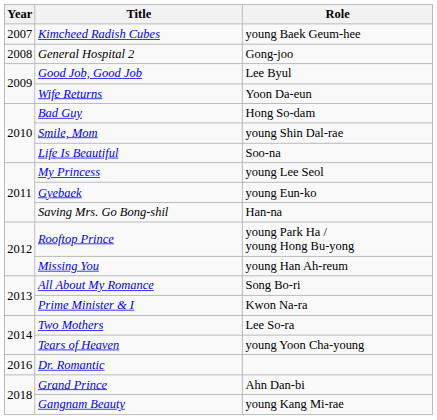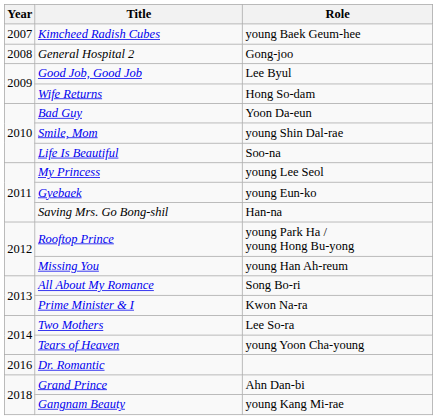(279, 93) Yoon Da-eun -> (280, 93) Hong So-dam
(280, 113) Hong So-dam -> (279, 113) Yoon Da-eun
